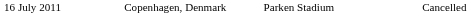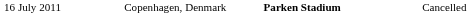(299, 7) normal -> (302, 7) bold
